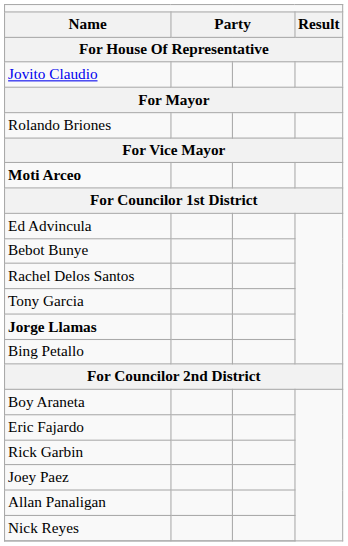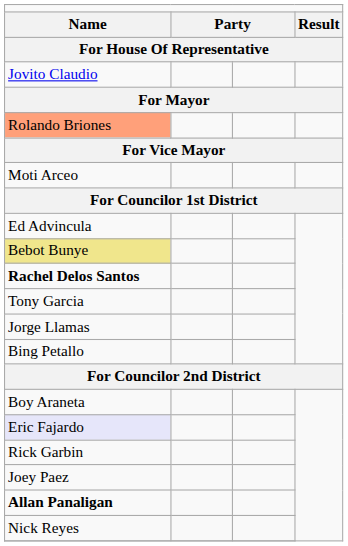(60, 125) no background -> (60, 125) lightsalmon background
(45, 175) bold -> (43, 175) normal
(48, 251) no background -> (48, 251) khaki background
(71, 276) normal -> (74, 276) bold
(52, 326) bold -> (49, 326) normal
(46, 427) no background -> (46, 427) lavender background
(57, 502) normal -> (60, 502) bold
